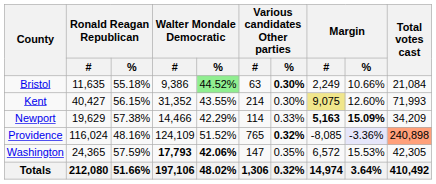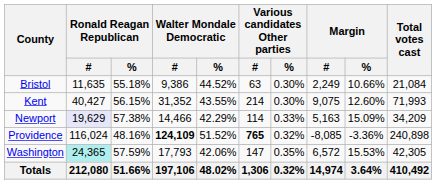(218, 84) lightgreen background -> (218, 84) no background
(289, 84) bold -> (289, 84) normal
(326, 101) khaki background -> (326, 101) no background
(89, 118) no background -> (89, 118) lavender background
(326, 118) bold -> (326, 118) normal
(366, 118) bold -> (366, 118) normal
(175, 136) normal -> (175, 136) bold
(255, 136) normal -> (255, 136) bold
(289, 136) bold -> (289, 136) normal
(366, 136) lavender background -> (366, 136) no background
(409, 136) lightsalmon background -> (409, 136) no background
(89, 153) no background -> (89, 153) paleturquoise background
(175, 153) bold -> (175, 153) normal
(218, 153) bold -> (218, 153) normal
